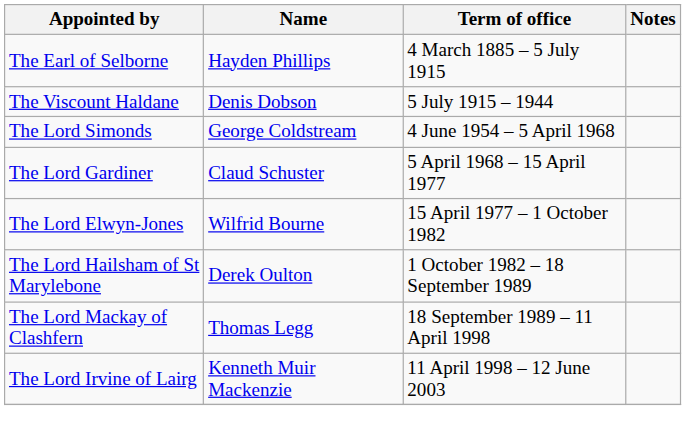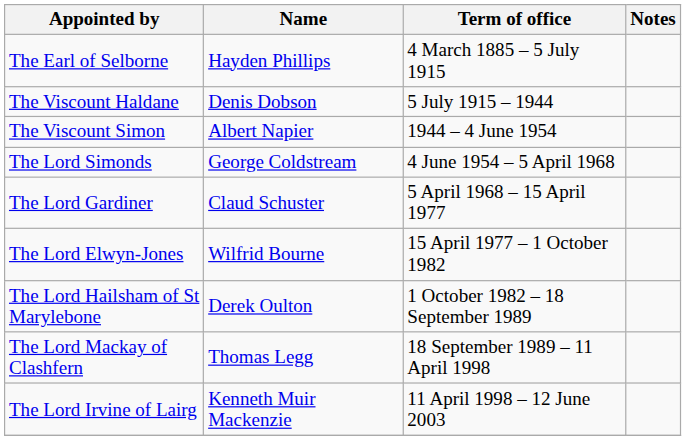+ row: (87, 131)
